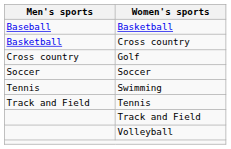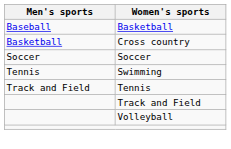- row: (129, 57)
